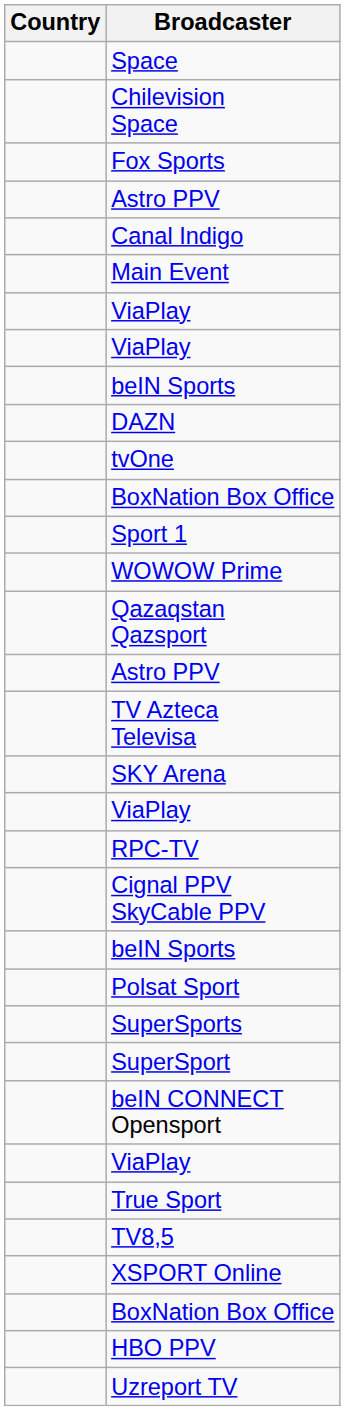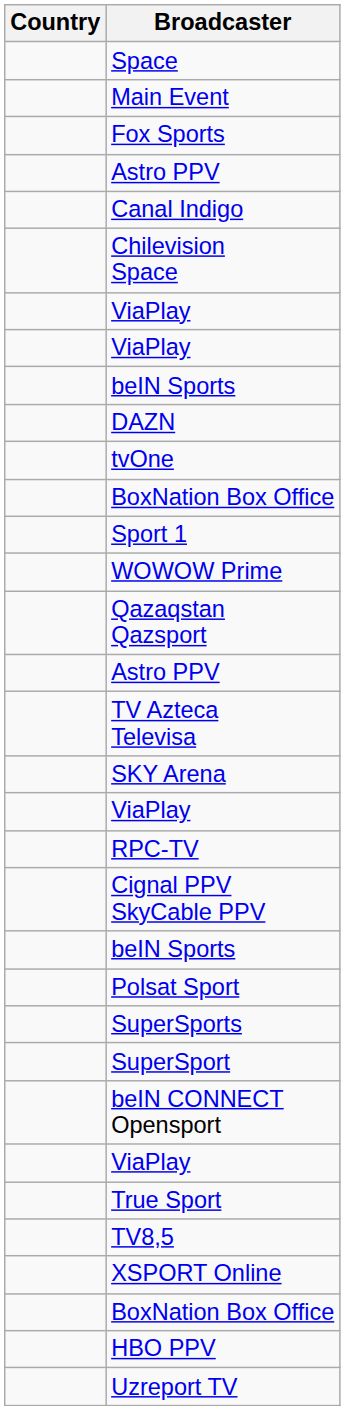(168, 110) Chilevision Space -> (170, 97) Main Event
(170, 273) Main Event -> (168, 260) Chilevision Space
